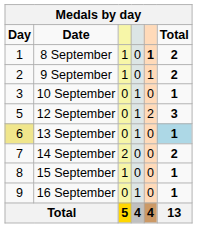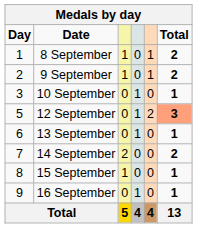(150, 54) bold -> (150, 54) normal
(174, 114) no background -> (174, 114) lightsalmon background
(19, 134) khaki background -> (19, 134) no background
(174, 134) lightblue background -> (174, 134) no background
